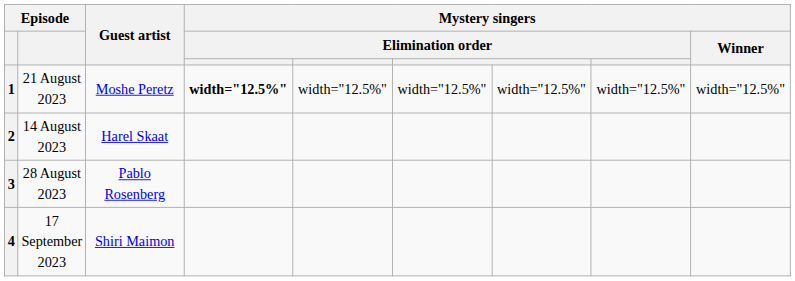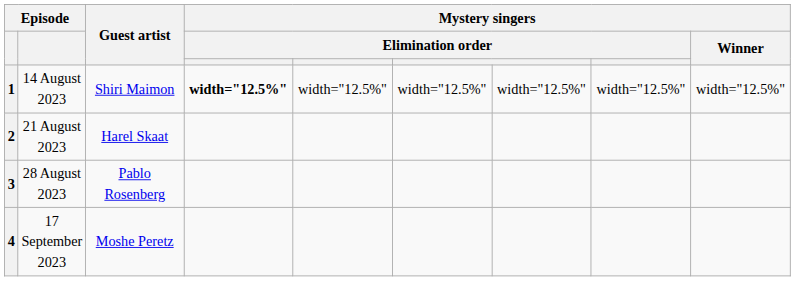(52, 89) 21 August 2023 -> (52, 89) 14 August 2023
(135, 89) Moshe Peretz -> (135, 89) Shiri Maimon
(52, 136) 14 August 2023 -> (52, 136) 21 August 2023
(135, 242) Shiri Maimon -> (135, 242) Moshe Peretz
